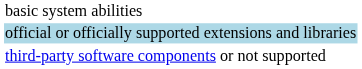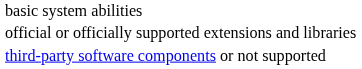(181, 33) lightblue background -> (181, 33) no background
